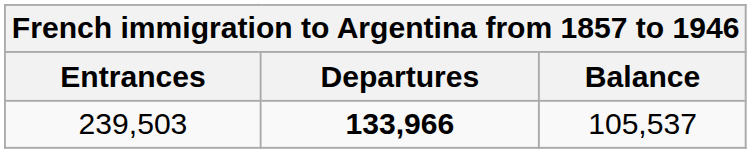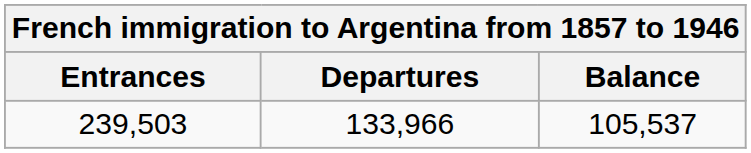(400, 123) bold -> (400, 123) normal
